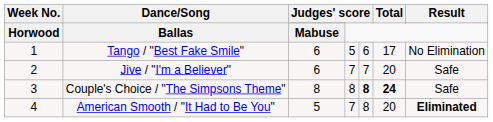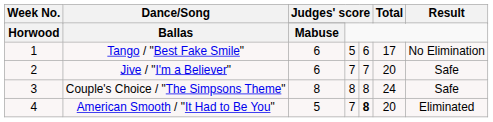(366, 88) bold -> (366, 88) normal
(389, 88) bold -> (389, 88) normal
(366, 107) normal -> (366, 107) bold
(447, 107) bold -> (447, 107) normal
